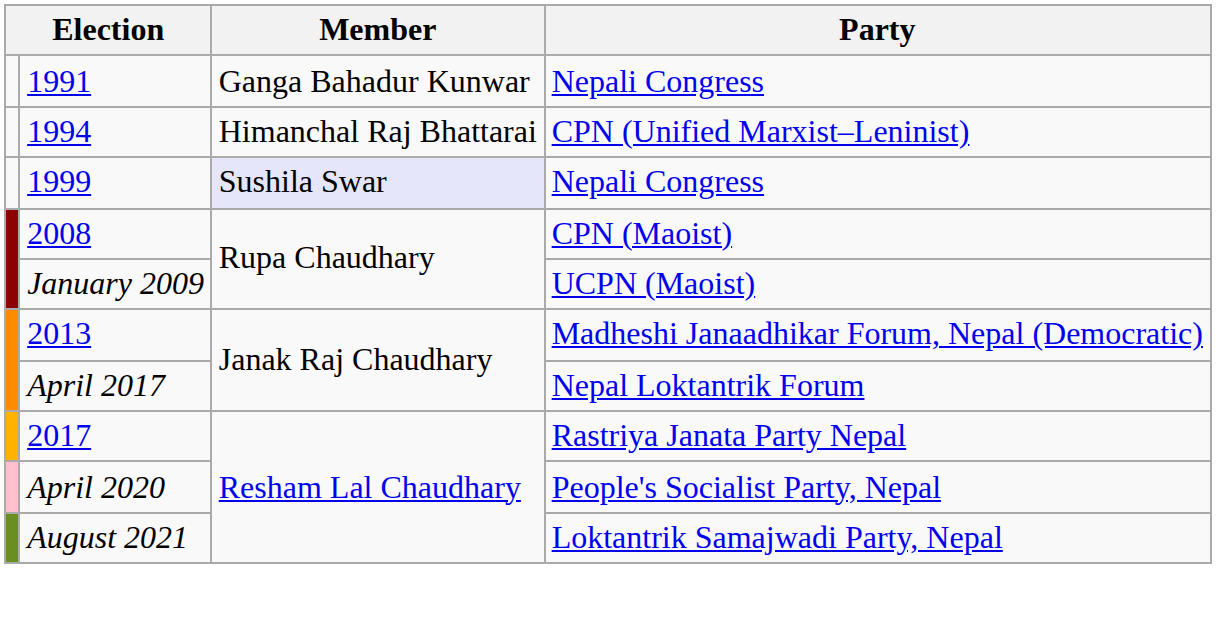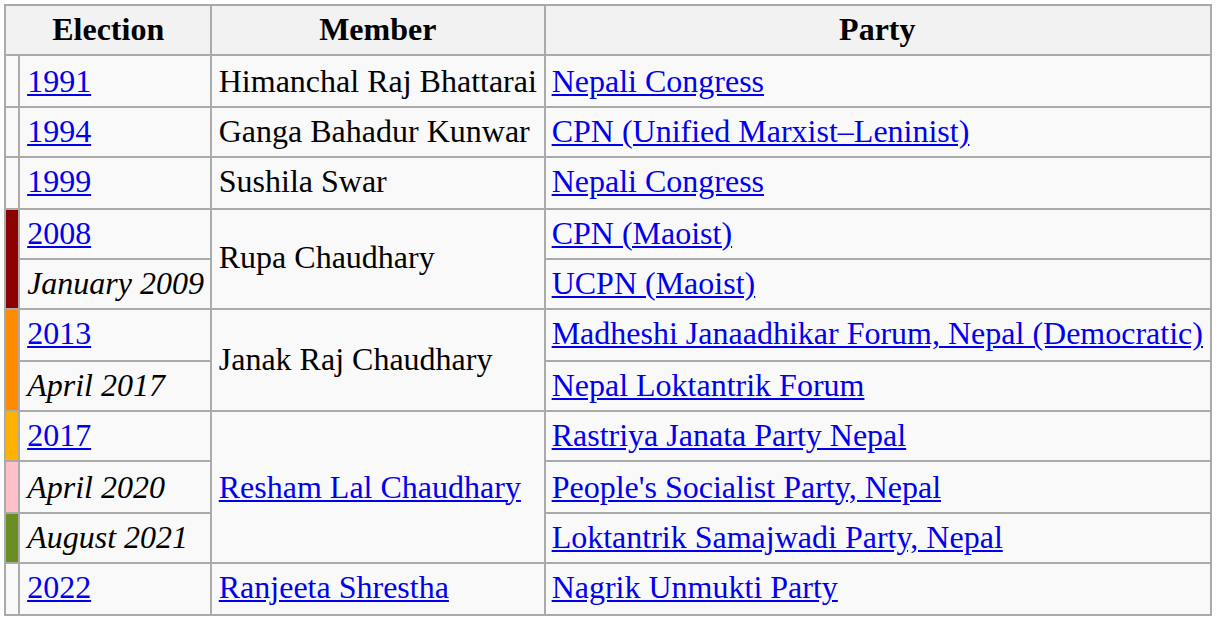(374, 80) Ganga Bahadur Kunwar -> (378, 80) Himanchal Raj Bhattarai
(378, 131) Himanchal Raj Bhattarai -> (374, 131) Ganga Bahadur Kunwar
(303, 182) lavender background -> (303, 182) no background
+ row: (59, 588)
